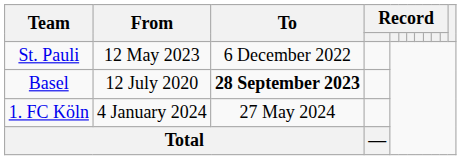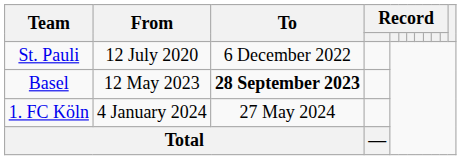(152, 55) 12 May 2023 -> (152, 55) 12 July 2020
(152, 83) 12 July 2020 -> (152, 83) 12 May 2023
